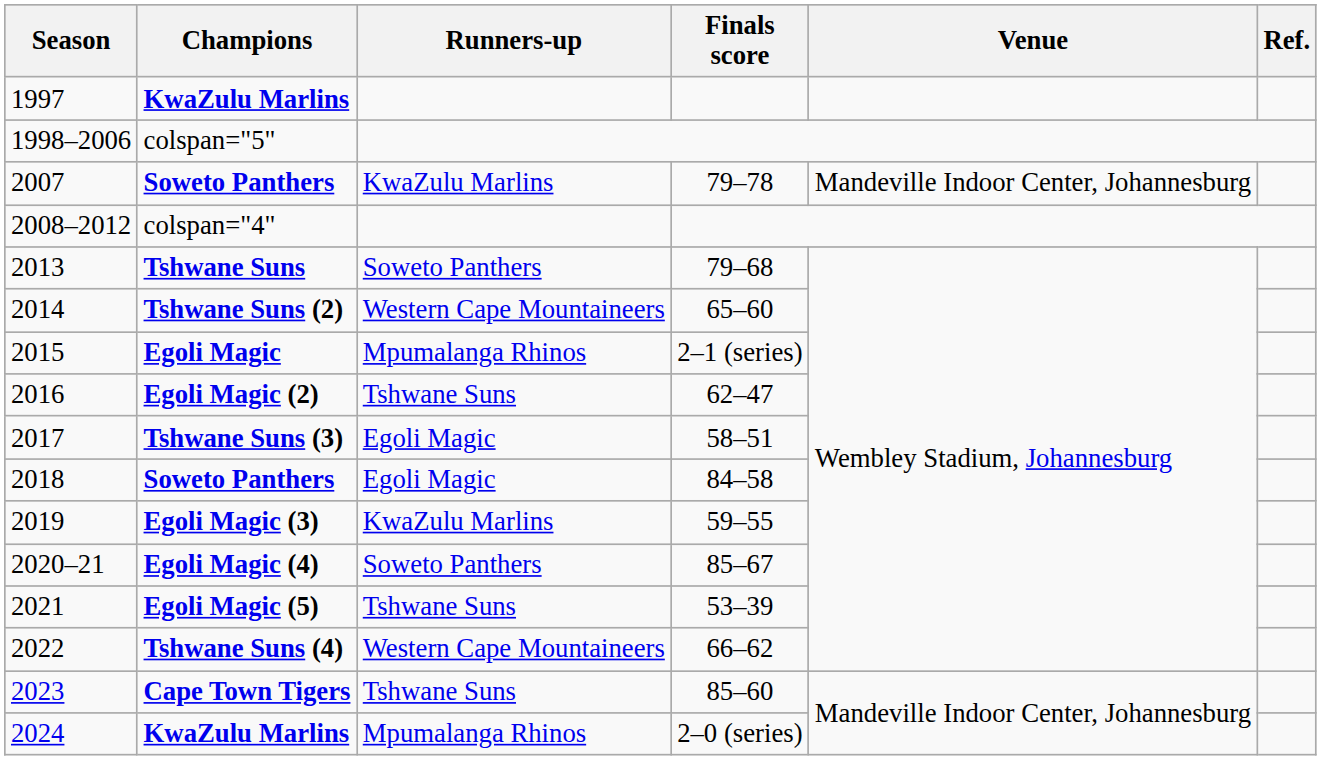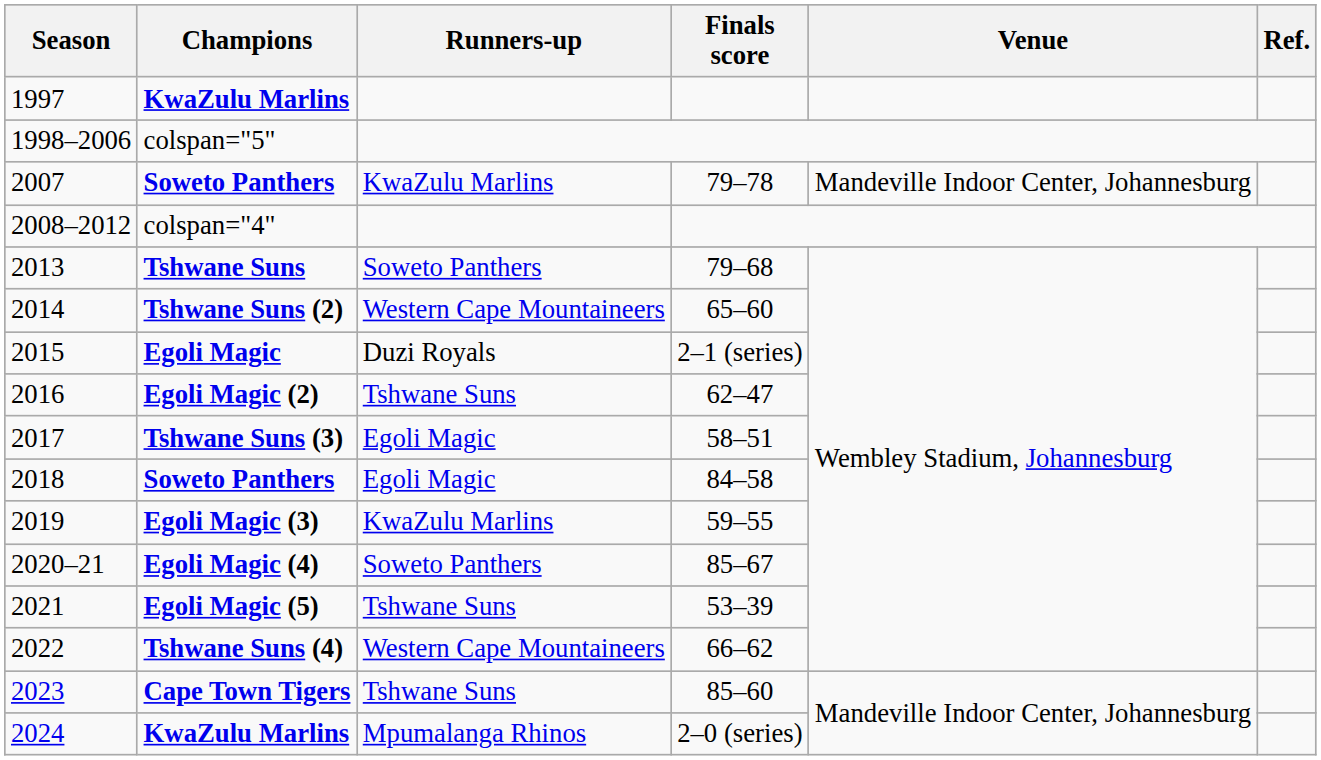(474, 352) Mpumalanga Rhinos -> (429, 352) Duzi Royals
